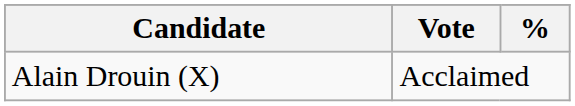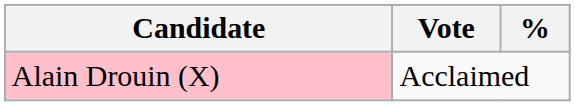(116, 75) no background -> (116, 75) pink background
